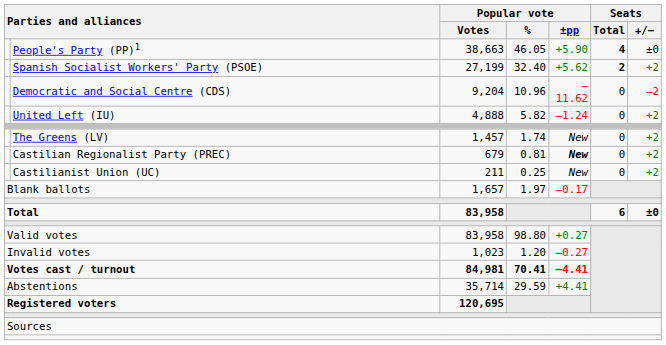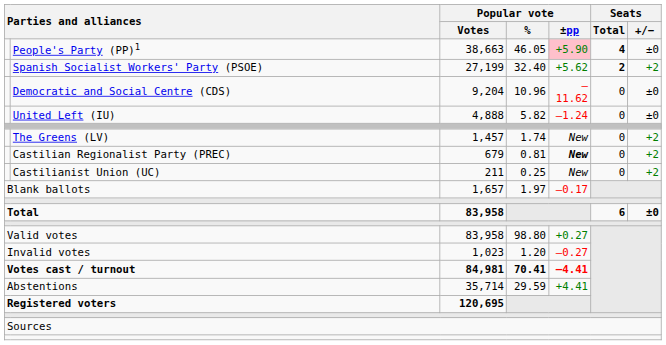(572, 49) no background -> (572, 49) pink background
(652, 91) –2 -> (652, 91) ±0
(652, 115) +2 -> (652, 115) ±0
